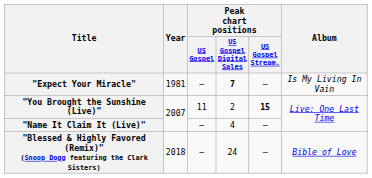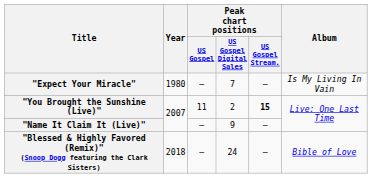(176, 84) 1981 -> (176, 84) 1980
(232, 84) bold -> (232, 84) normal
(232, 125) 4 -> (232, 125) 9
